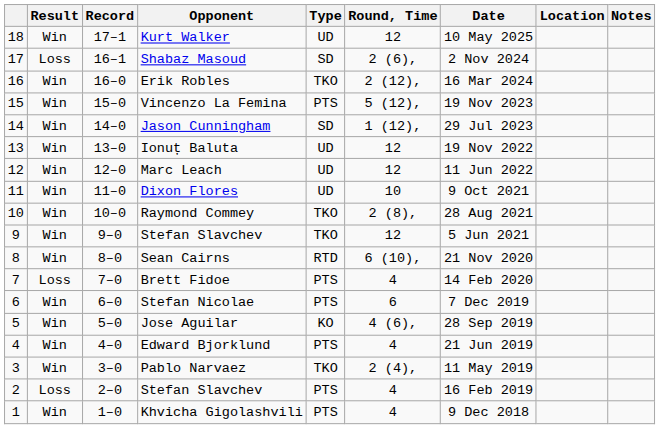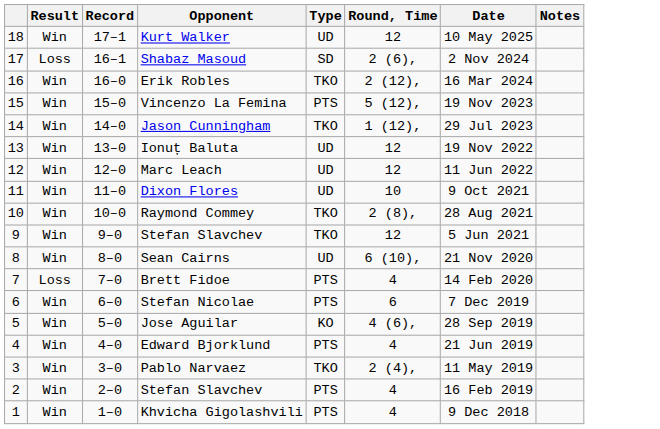- column: (572, 16)
(326, 126) SD -> (326, 126) TKO
(326, 258) RTD -> (326, 258) UD
(55, 390) Loss -> (55, 390) Win
